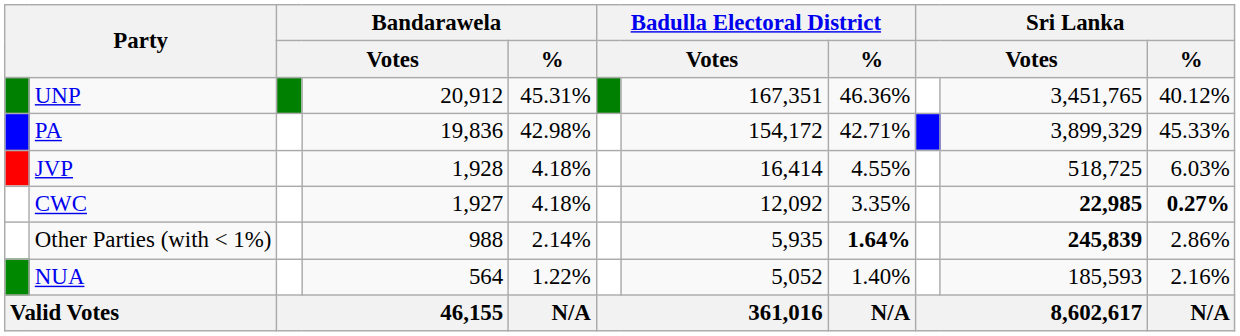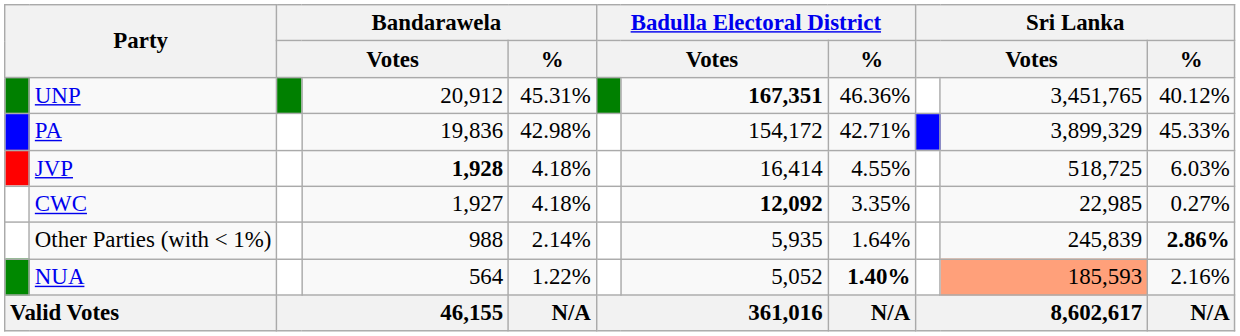(785, 95) normal -> (785, 95) bold
(477, 167) normal -> (477, 167) bold
(791, 204) normal -> (791, 204) bold
(1111, 204) bold -> (1111, 204) normal
(1198, 204) bold -> (1200, 204) normal
(879, 240) bold -> (881, 240) normal
(1105, 240) bold -> (1105, 240) normal
(1200, 240) normal -> (1198, 240) bold
(881, 276) normal -> (879, 276) bold
(1105, 276) no background -> (1105, 276) lightsalmon background
